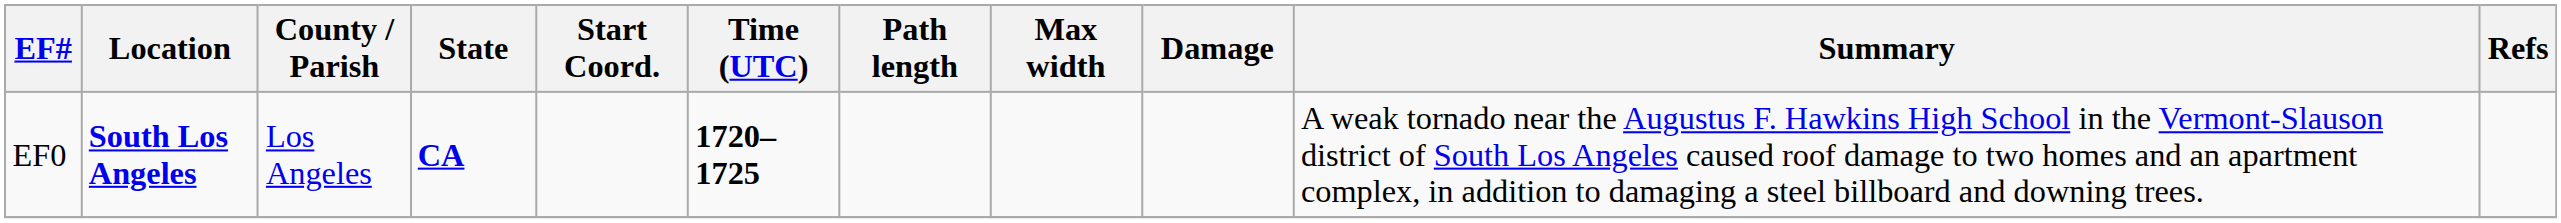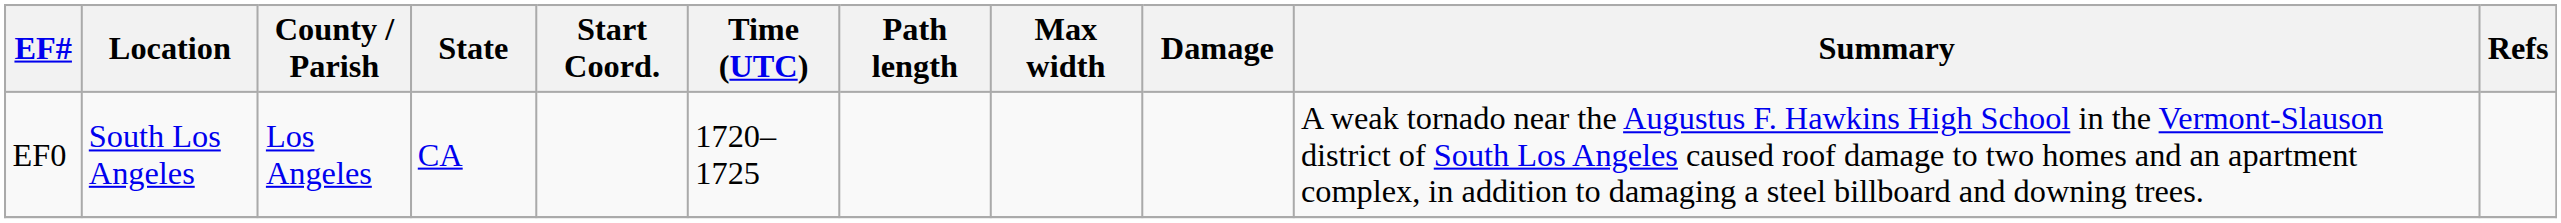(158, 154) bold -> (155, 154) normal
(441, 154) bold -> (440, 154) normal
(736, 154) bold -> (736, 154) normal
